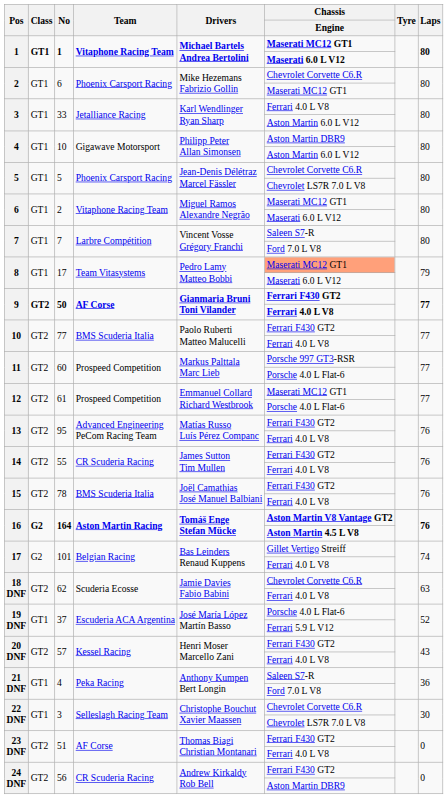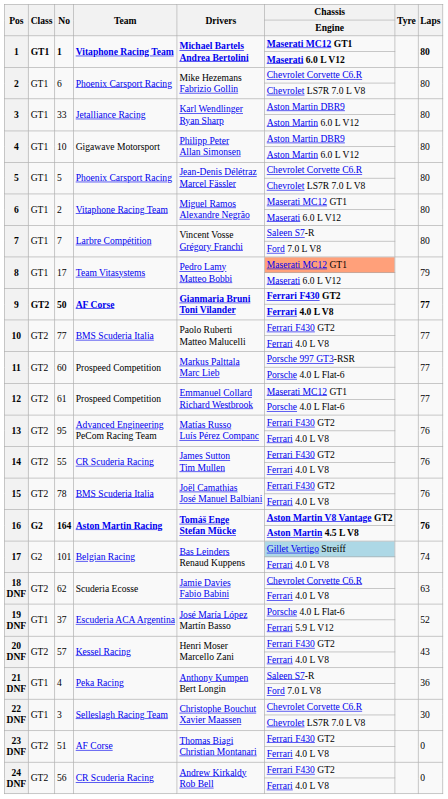(307, 91) Maserati MC12 GT1 -> (316, 91) Chevrolet LS7R 7.0 L V8
(298, 107) Ferrari 4.0 L V8 -> (306, 107) Aston Martin DBR9
(306, 549) no background -> (306, 549) lightblue background
(306, 786) Aston Martin DBR9 -> (298, 786) Ferrari 4.0 L V8
